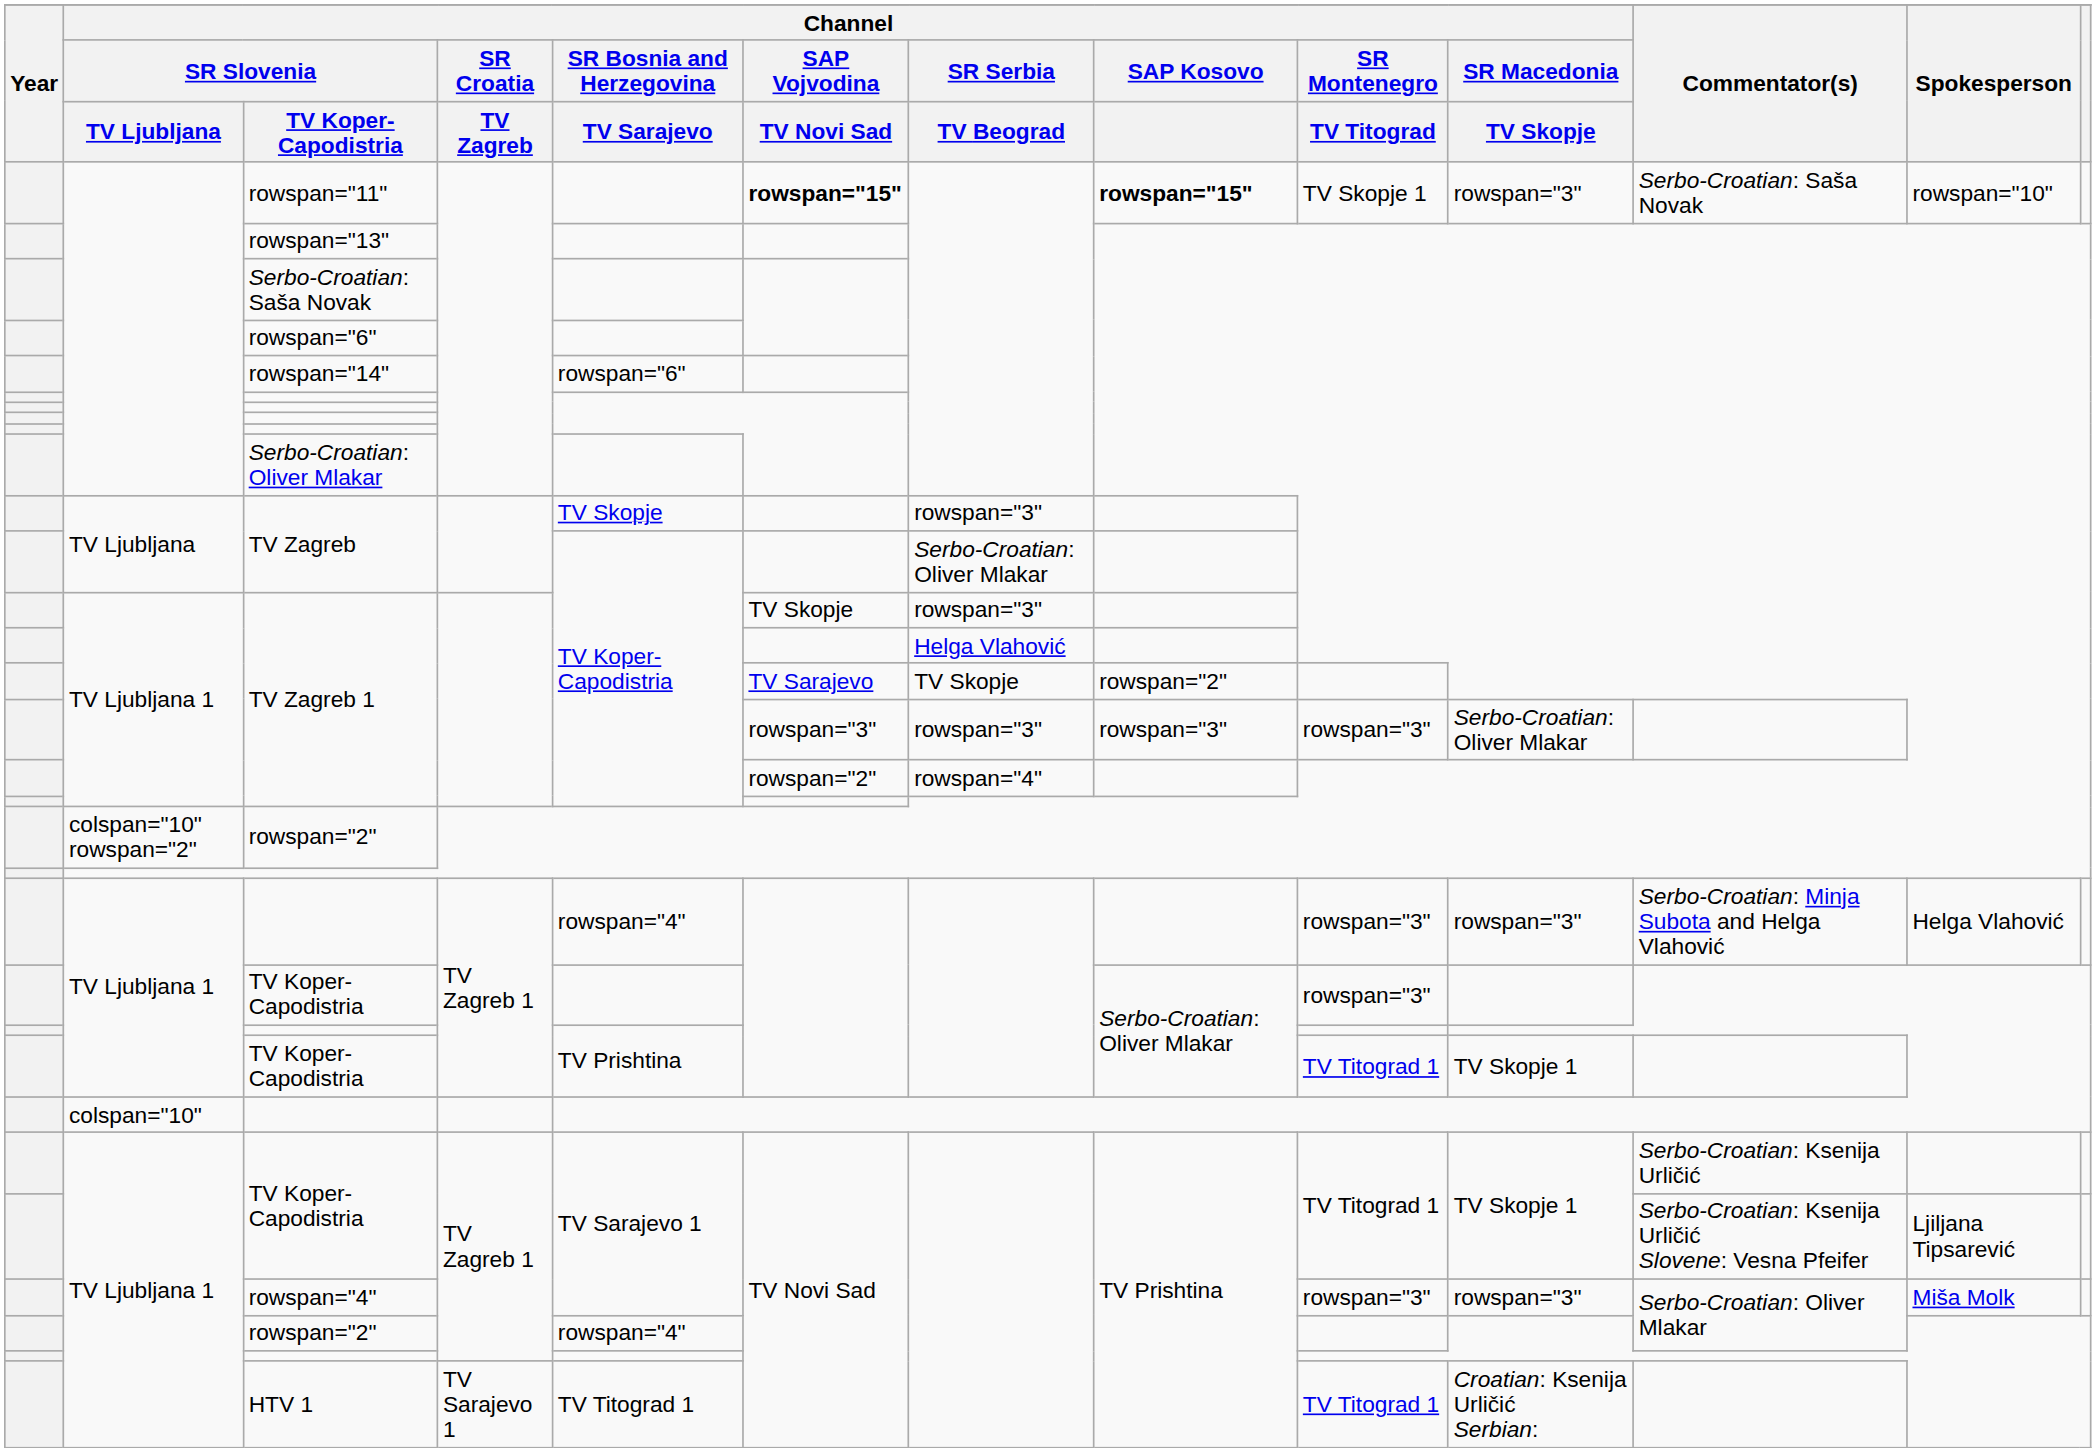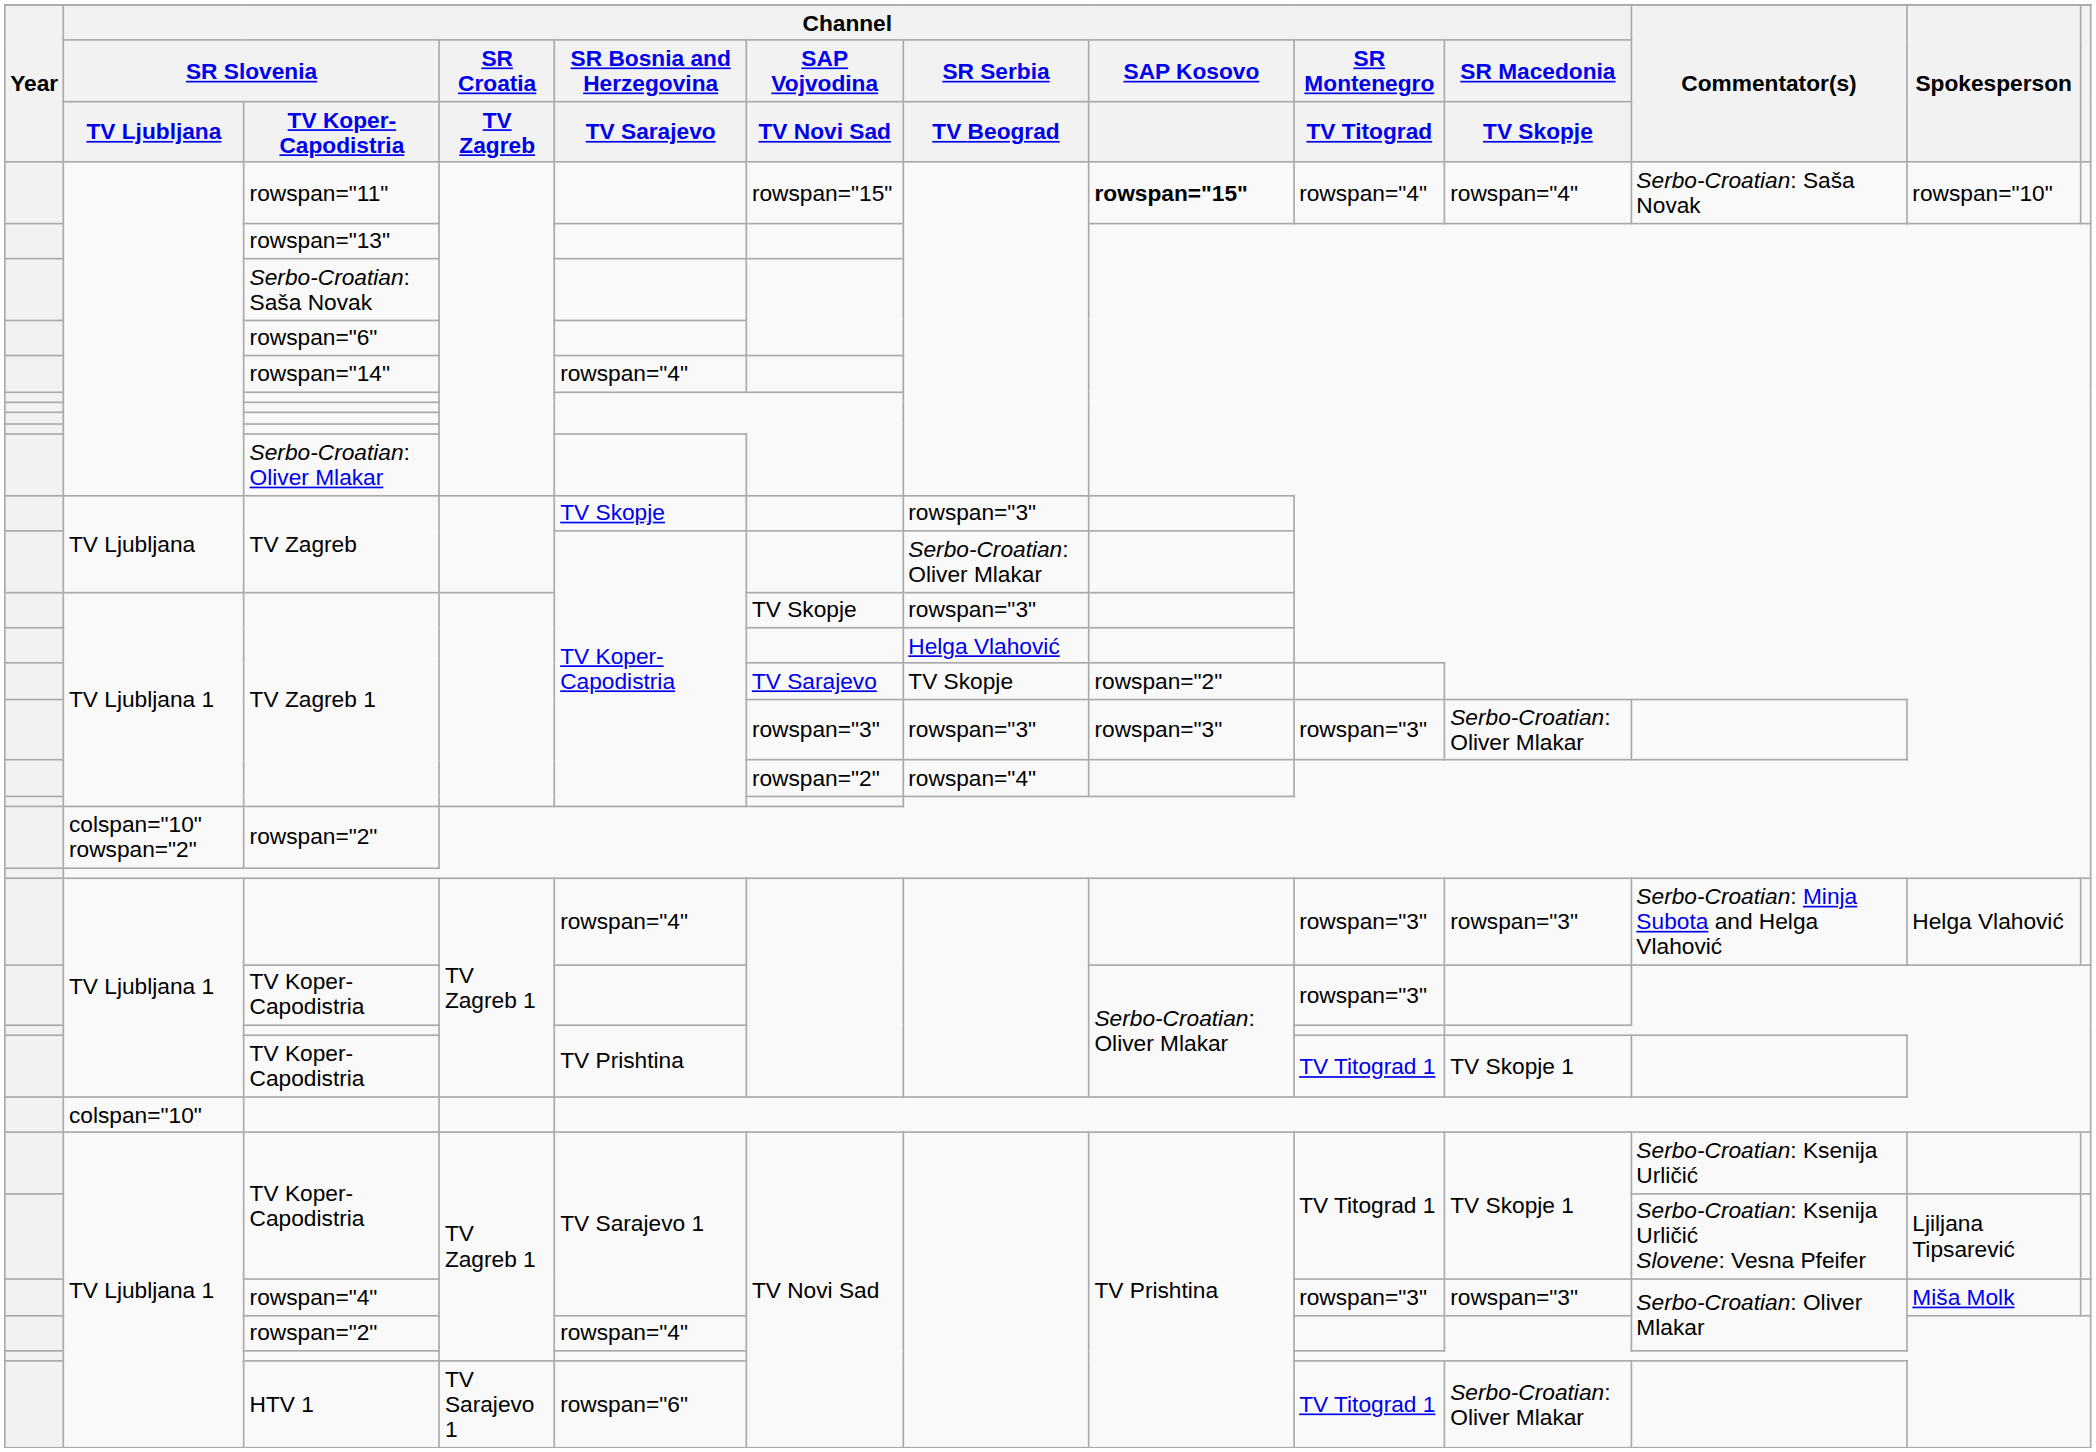(825, 192) bold -> (822, 192) normal
(1365, 192) TV Skopje 1 -> (1363, 192) rowspan="4"
(1518, 192) rowspan="3" -> (1514, 192) rowspan="4"
(622, 373) rowspan="6" -> (624, 373) rowspan="4"
(626, 1404) TV Titograd 1 -> (624, 1404) rowspan="6"
(1540, 1404) Croatian: Ksenija Urličić Serbian: -> (1530, 1404) Serbo-Croatian: Oliver Mlakar
